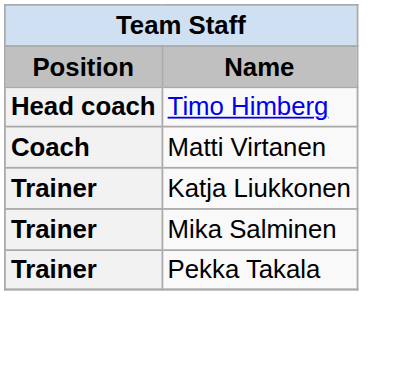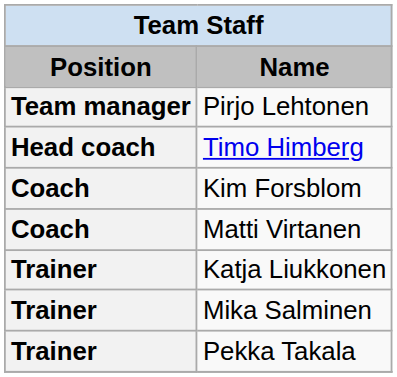+ row: (286, 107)
+ row: (282, 189)
